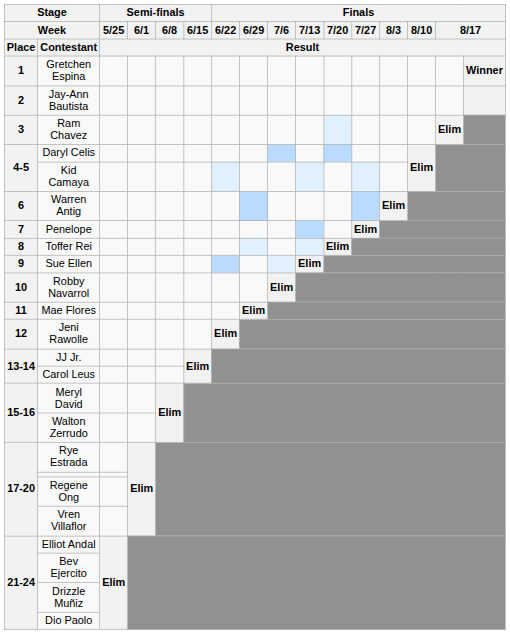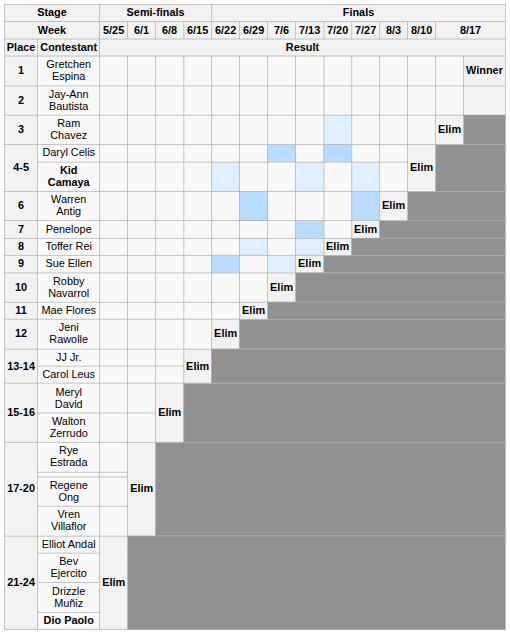(69, 176) normal -> (69, 176) bold
(69, 620) normal -> (69, 620) bold
